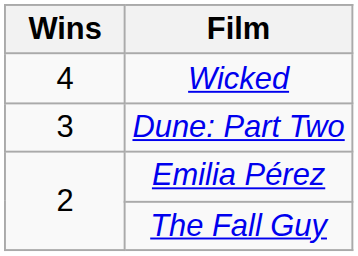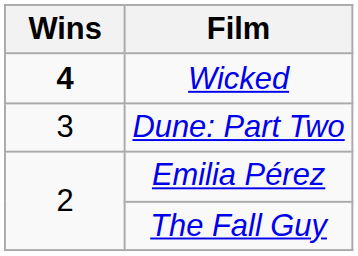(65, 77) normal -> (65, 77) bold
